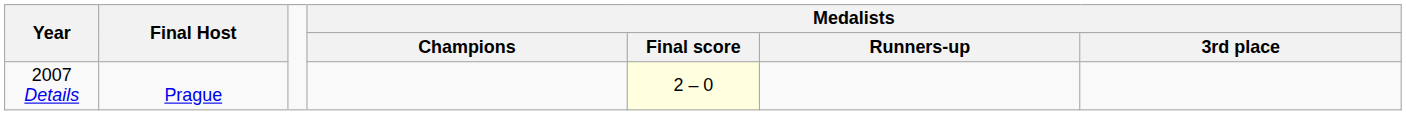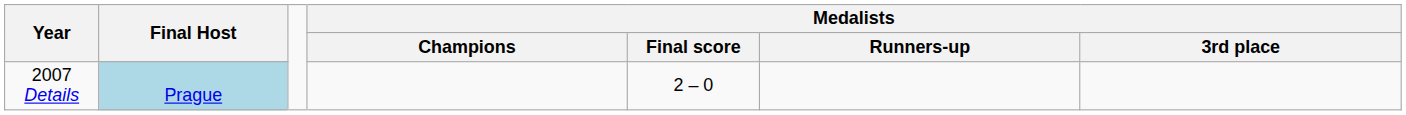(193, 95) no background -> (193, 95) lightblue background
(693, 85) lightyellow background -> (693, 85) no background
